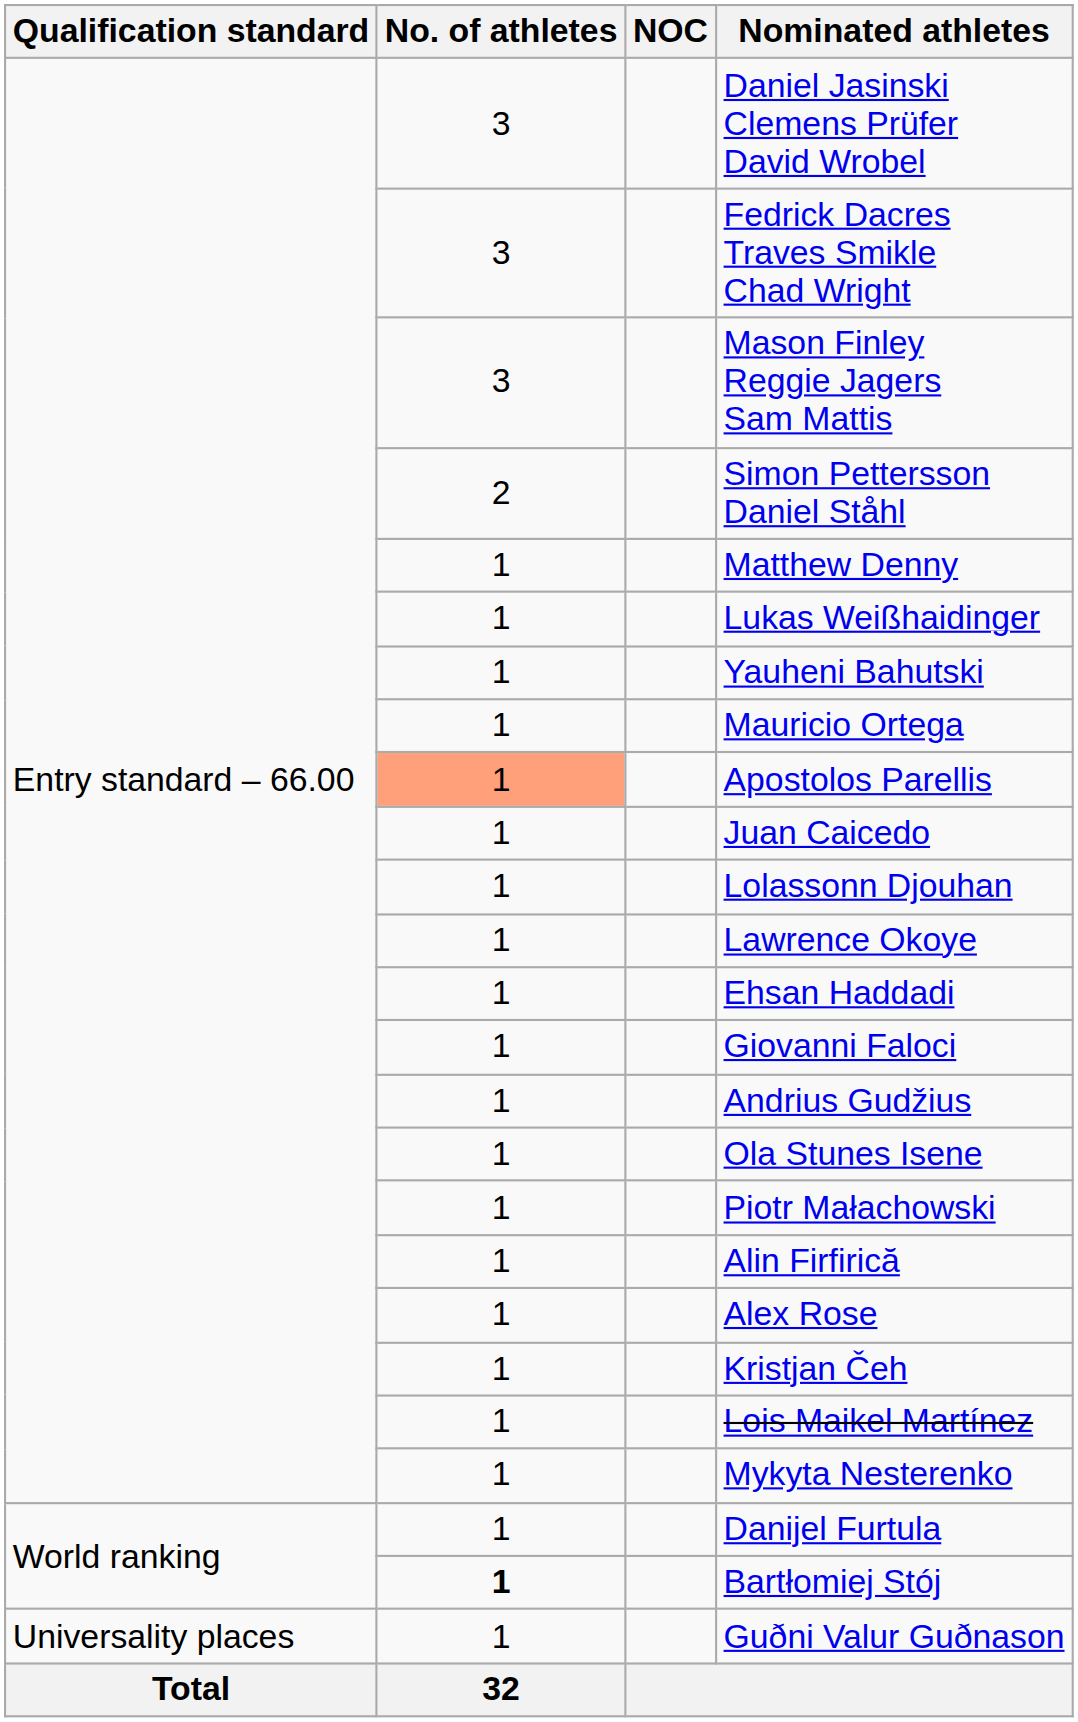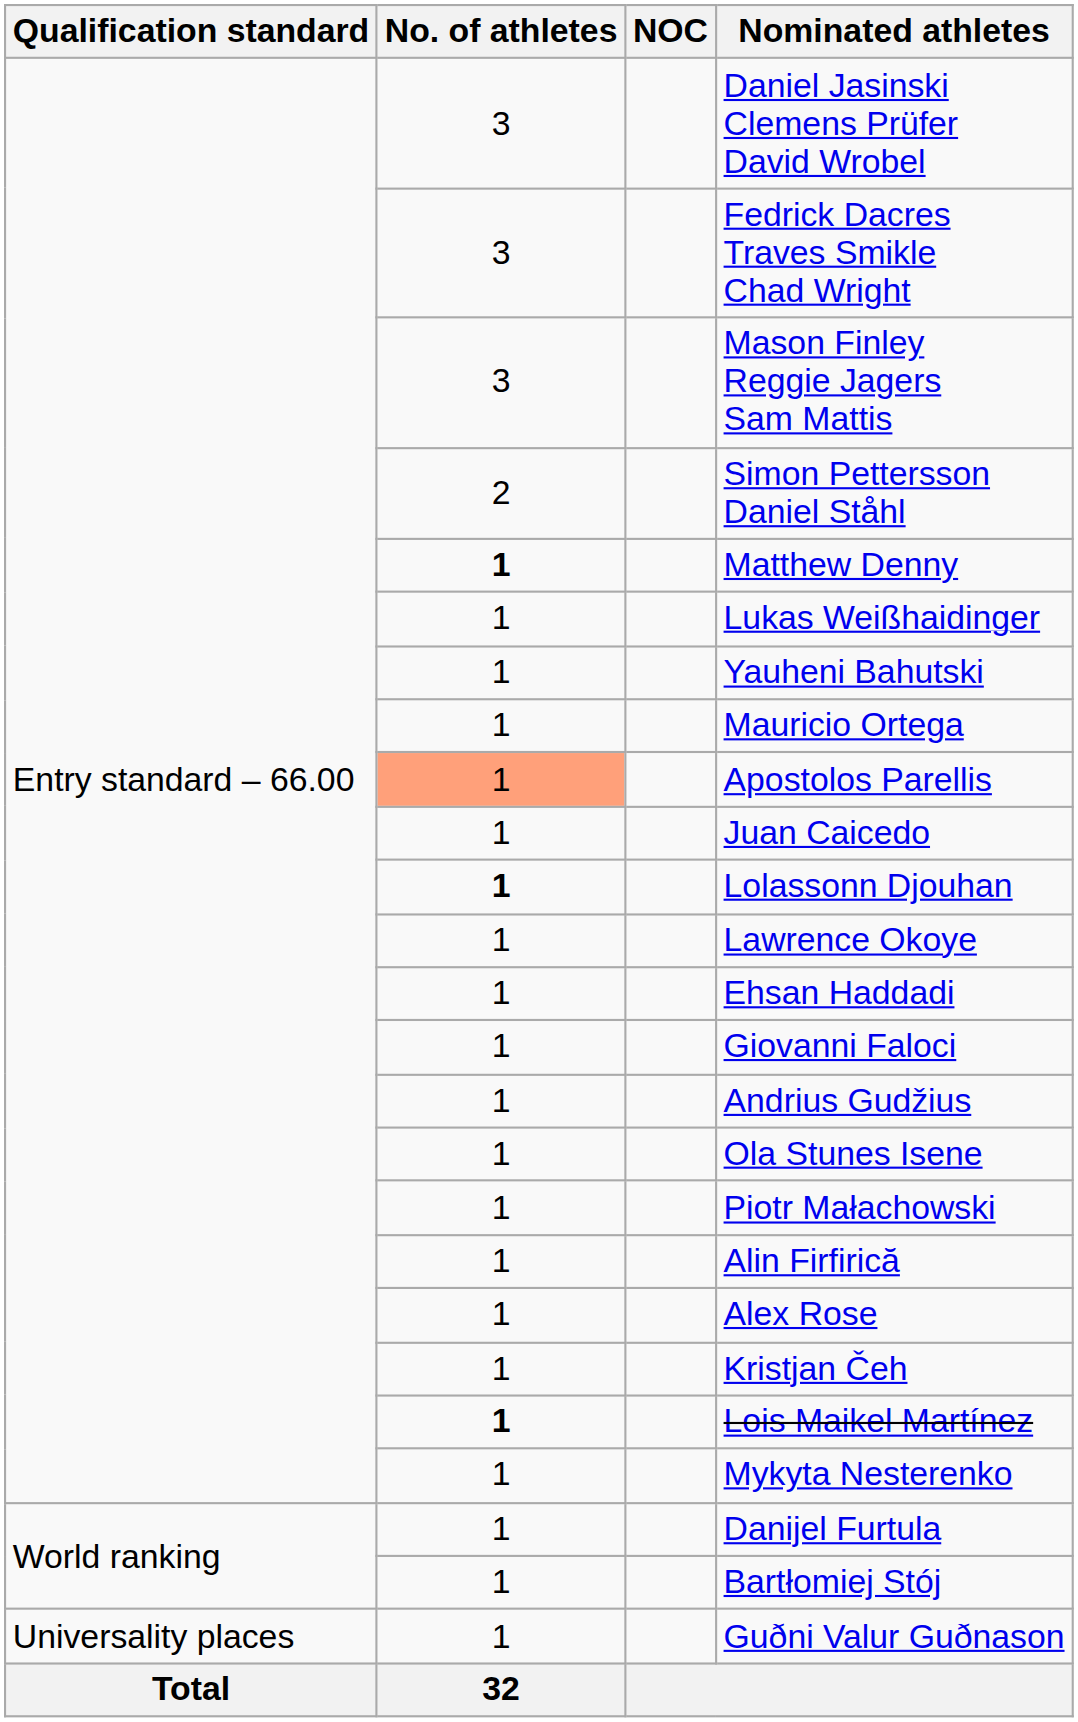(501, 564) normal -> (501, 564) bold
(501, 886) normal -> (501, 886) bold
(501, 1421) normal -> (501, 1421) bold
(501, 1582) bold -> (501, 1582) normal
